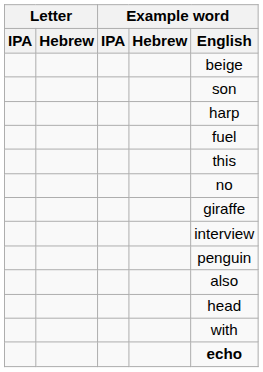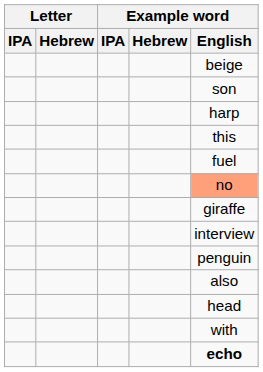(224, 137) fuel -> (224, 137) this
(224, 161) this -> (224, 161) fuel
(224, 185) no background -> (224, 185) lightsalmon background
